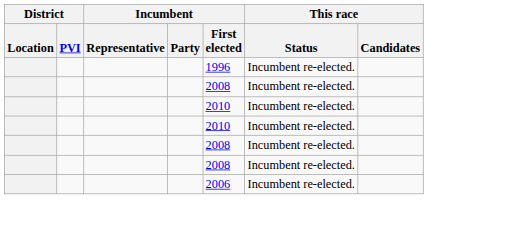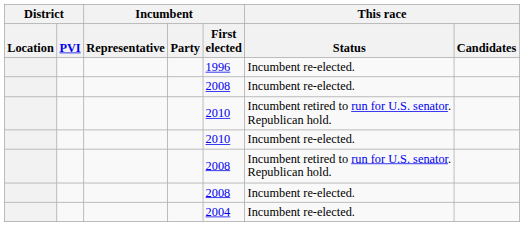(301, 106) Incumbent re-elected. -> (349, 113) Incumbent retired to run for U.S. senator. Republican hold.
(301, 145) Incumbent re-elected. -> (349, 166) Incumbent retired to run for U.S. senator. Republican hold.
(218, 184) 2006 -> (218, 212) 2004
